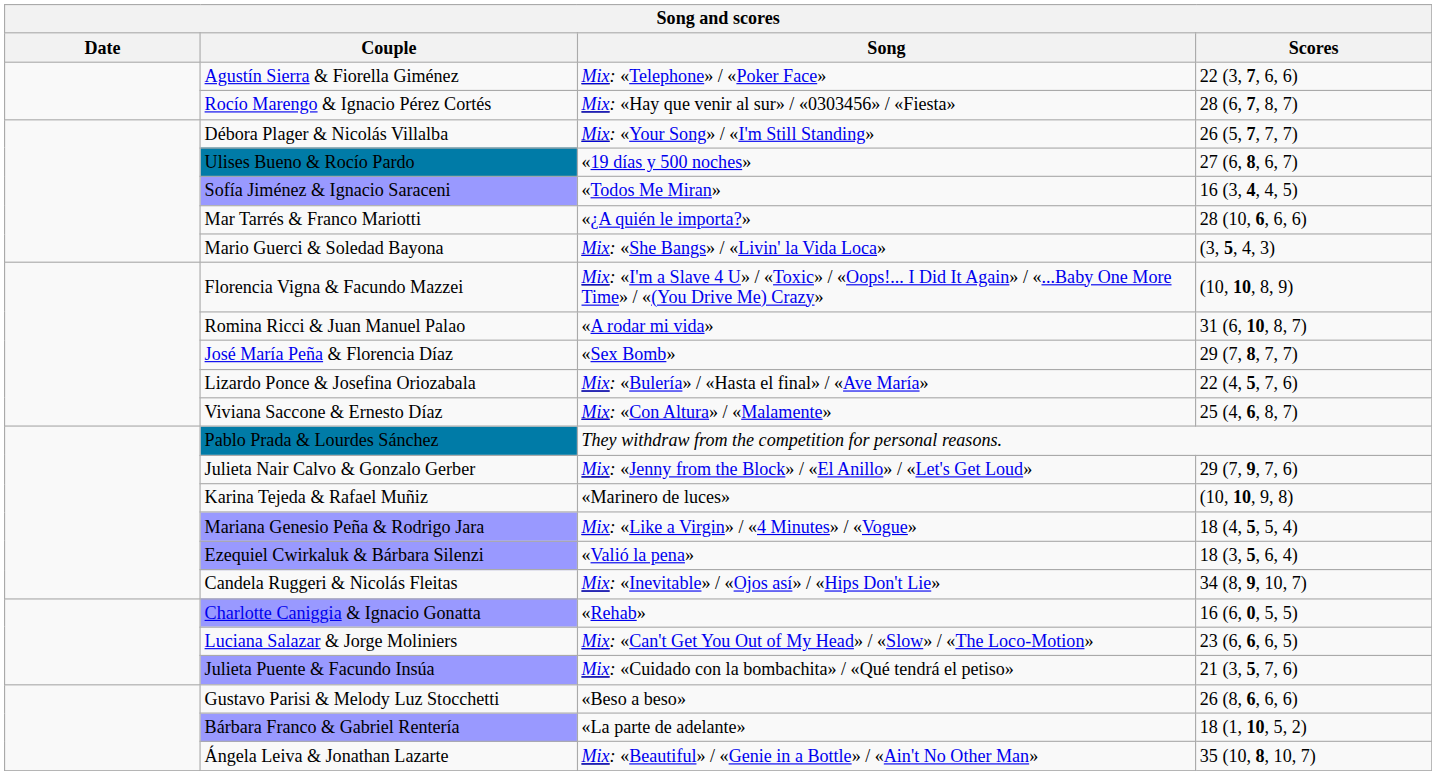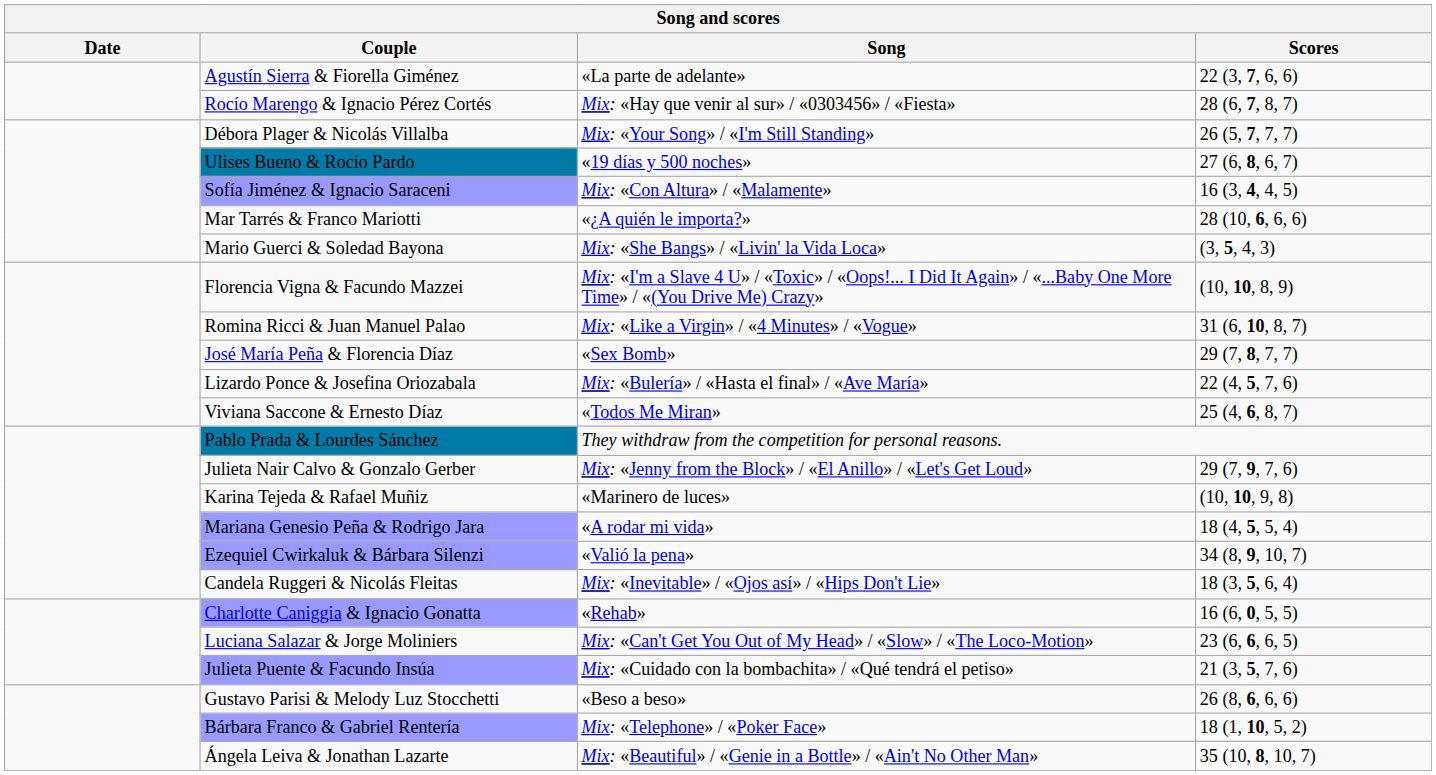(704, 76) Mix: «Telephone» / «Poker Face» -> (664, 76) «La parte de adelante»
(651, 190) «Todos Me Miran» -> (707, 190) Mix: «Con Altura» / «Malamente»
(648, 325) «A rodar mi vida» -> (749, 325) Mix: «Like a Virgin» / «4 Minutes» / «Vogue»
(707, 411) Mix: «Con Altura» / «Malamente» -> (651, 411) «Todos Me Miran»
(749, 526) Mix: «Like a Virgin» / «4 Minutes» / «Vogue» -> (648, 526) «A rodar mi vida»
(1249, 555) 18 (3, 5, 6, 4) -> (1253, 555) 34 (8, 9, 10, 7)
(1253, 583) 34 (8, 9, 10, 7) -> (1249, 583) 18 (3, 5, 6, 4)
(664, 727) «La parte de adelante» -> (704, 727) Mix: «Telephone» / «Poker Face»
